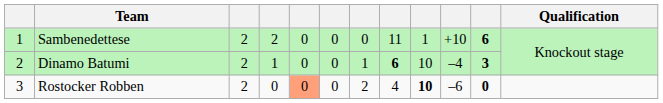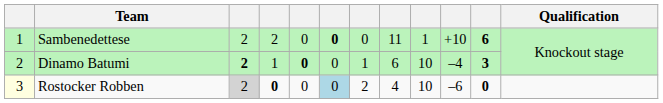(335, 40) normal -> (335, 40) bold
(244, 63) normal -> (244, 63) bold
(305, 63) normal -> (305, 63) bold
(395, 63) bold -> (395, 63) normal
(20, 87) no background -> (20, 87) lightyellow background
(244, 87) no background -> (244, 87) lightgrey background
(274, 87) normal -> (274, 87) bold
(305, 87) lightsalmon background -> (305, 87) no background
(335, 87) no background -> (335, 87) lightblue background
(425, 87) bold -> (425, 87) normal
